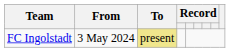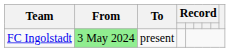(106, 38) no background -> (106, 38) lightgreen background
(157, 38) khaki background -> (157, 38) no background
